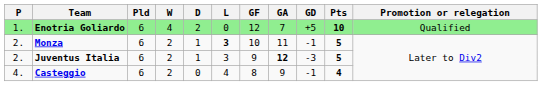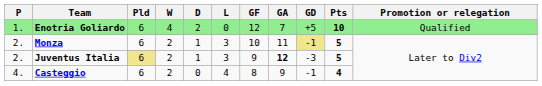(226, 42) bold -> (226, 42) normal
(311, 42) no background -> (311, 42) khaki background
(141, 58) no background -> (141, 58) khaki background
